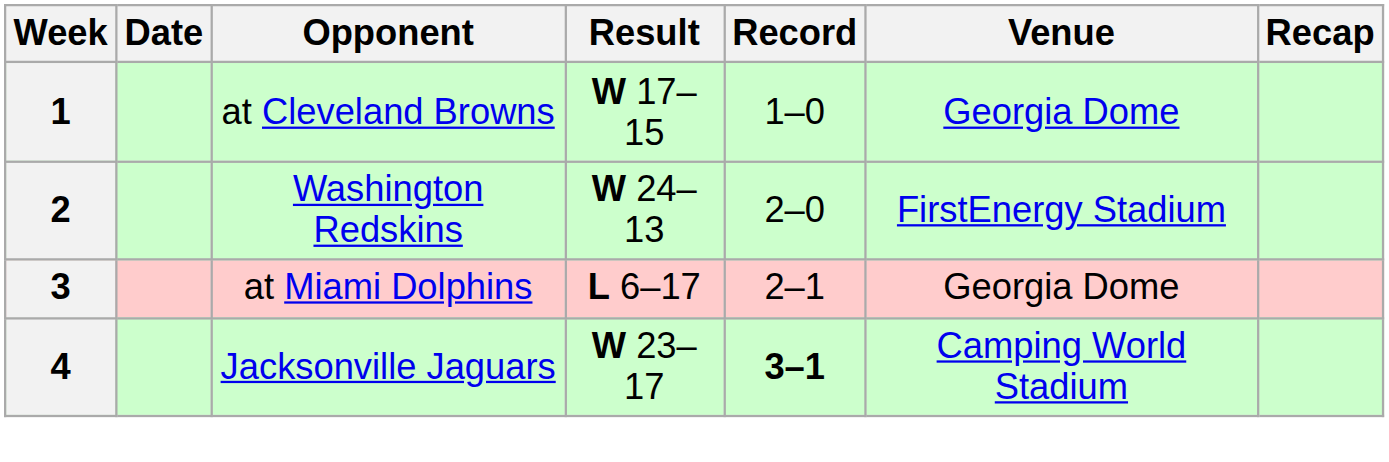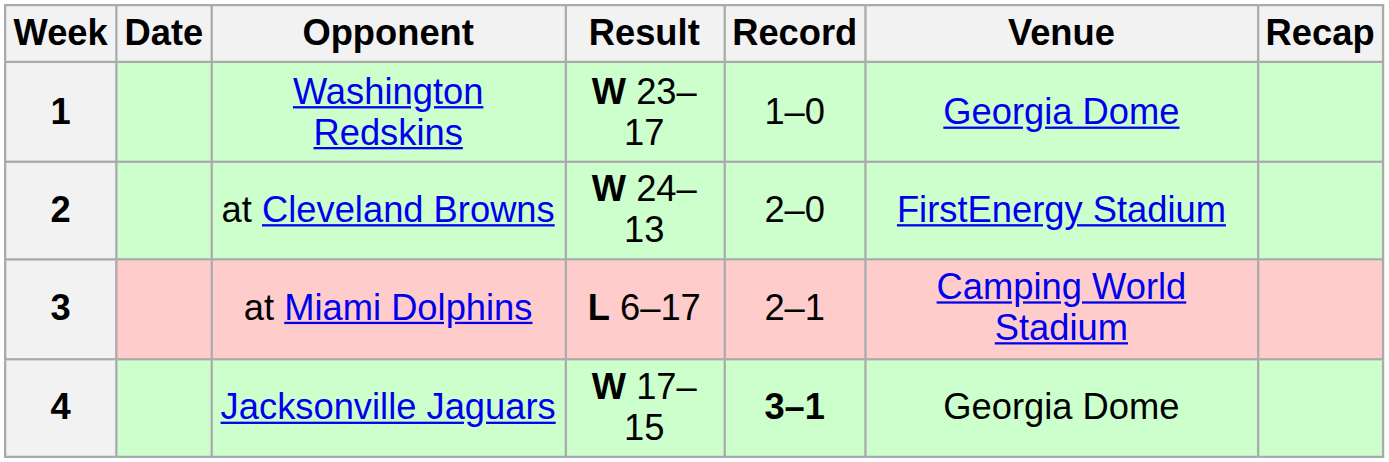(388, 111) at Cleveland Browns -> (388, 111) Washington Redskins
(644, 111) W 17–15 -> (644, 111) W 23–17
(388, 209) Washington Redskins -> (388, 209) at Cleveland Browns
(1061, 287) Georgia Dome -> (1061, 308) Camping World Stadium
(644, 365) W 23–17 -> (644, 406) W 17–15
(1061, 365) Camping World Stadium -> (1061, 406) Georgia Dome
